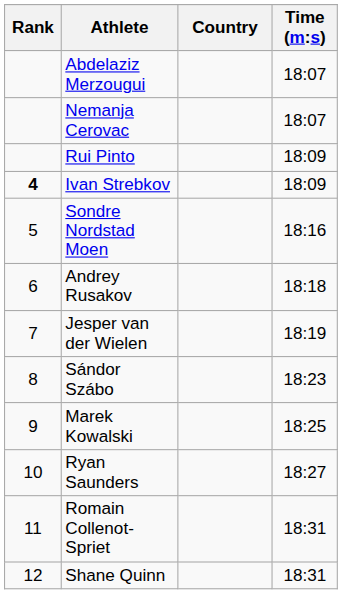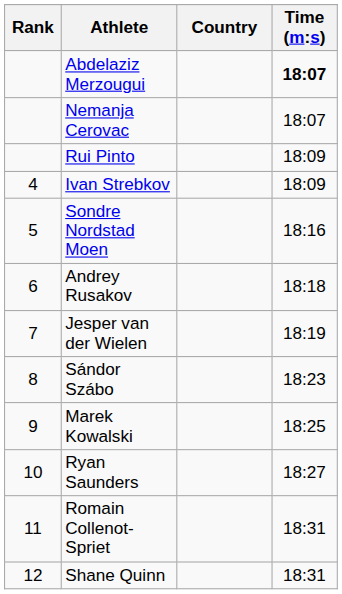(305, 74) normal -> (304, 74) bold
(33, 184) bold -> (33, 184) normal
